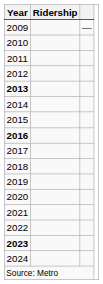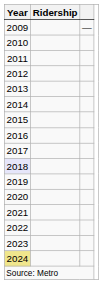(17, 89) bold -> (17, 89) normal
(17, 135) bold -> (17, 135) normal
(17, 166) no background -> (17, 166) lavender background
(17, 243) bold -> (17, 243) normal
(17, 259) no background -> (17, 259) khaki background
